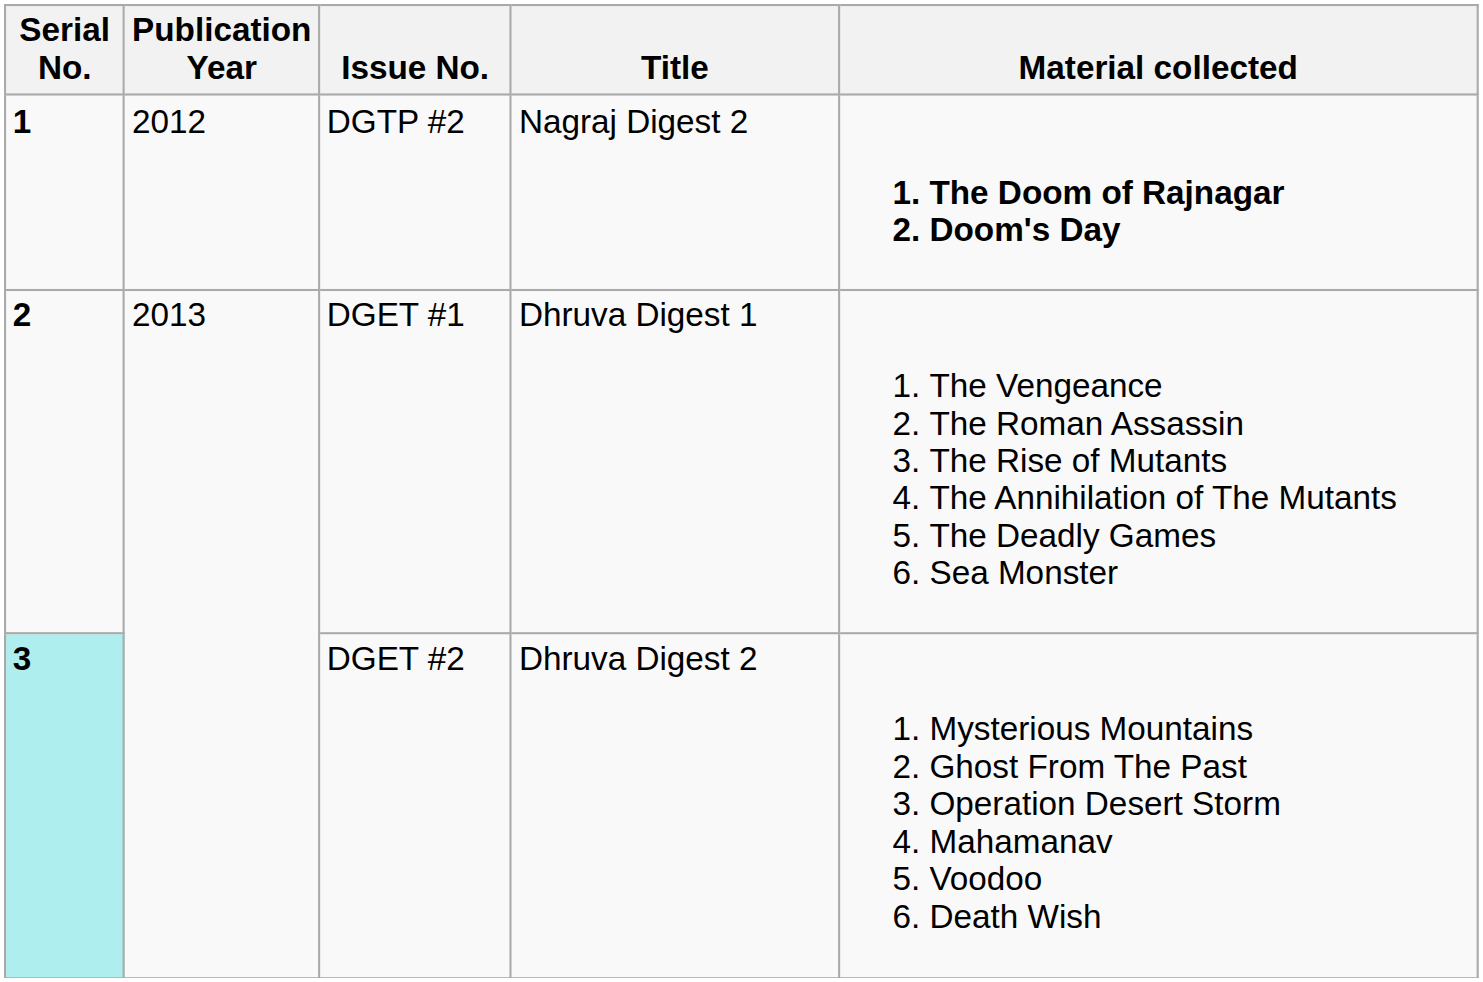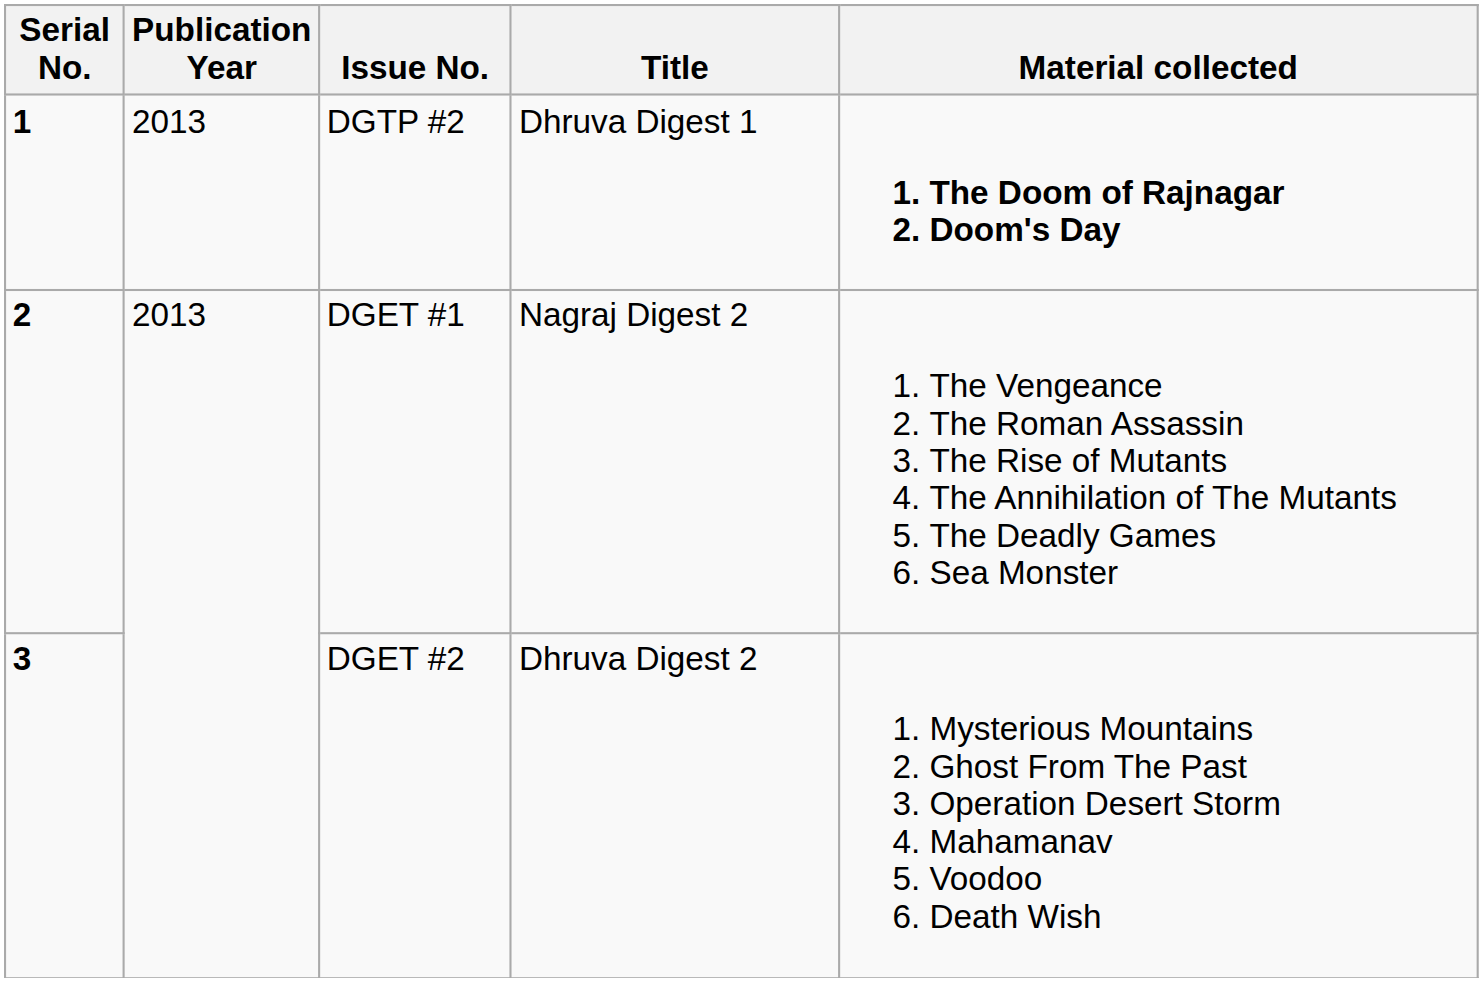(169, 121) 2012 -> (169, 121) 2013
(634, 121) Nagraj Digest 2 -> (638, 121) Dhruva Digest 1
(638, 315) Dhruva Digest 1 -> (634, 315) Nagraj Digest 2
(22, 659) paleturquoise background -> (22, 659) no background
